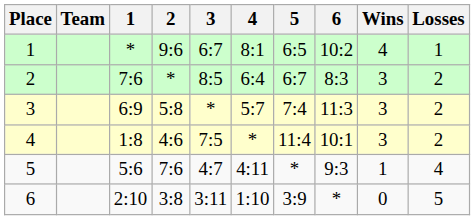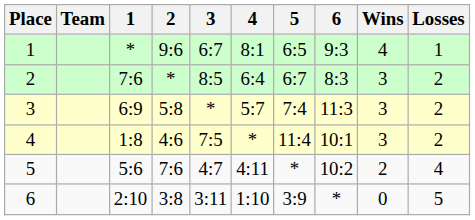(336, 49) 10:2 -> (336, 49) 9:3
(336, 169) 9:3 -> (336, 169) 10:2
(383, 169) 1 -> (383, 169) 2
